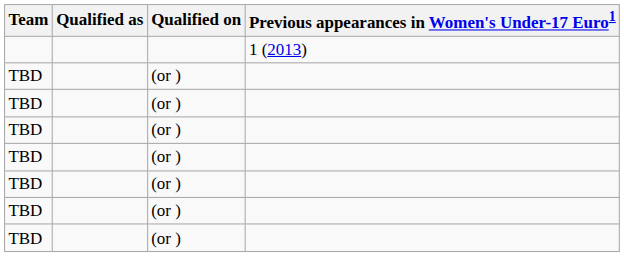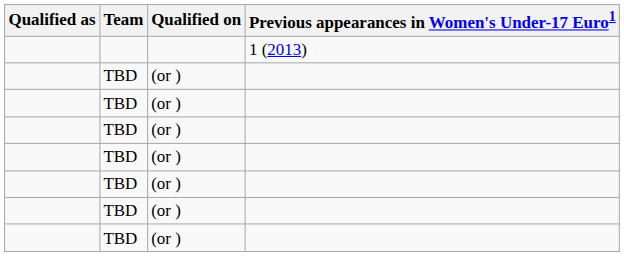columns swapped: (28, 20) <-> (100, 20)
